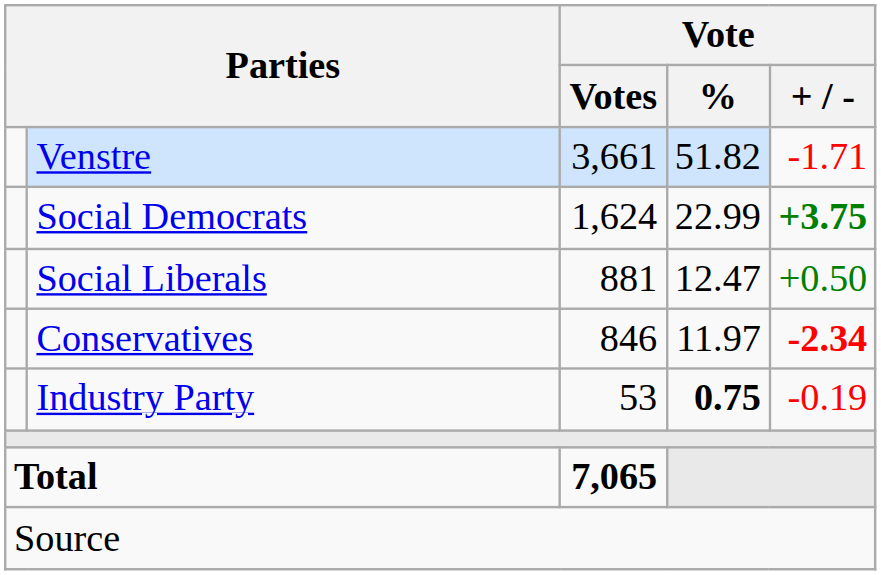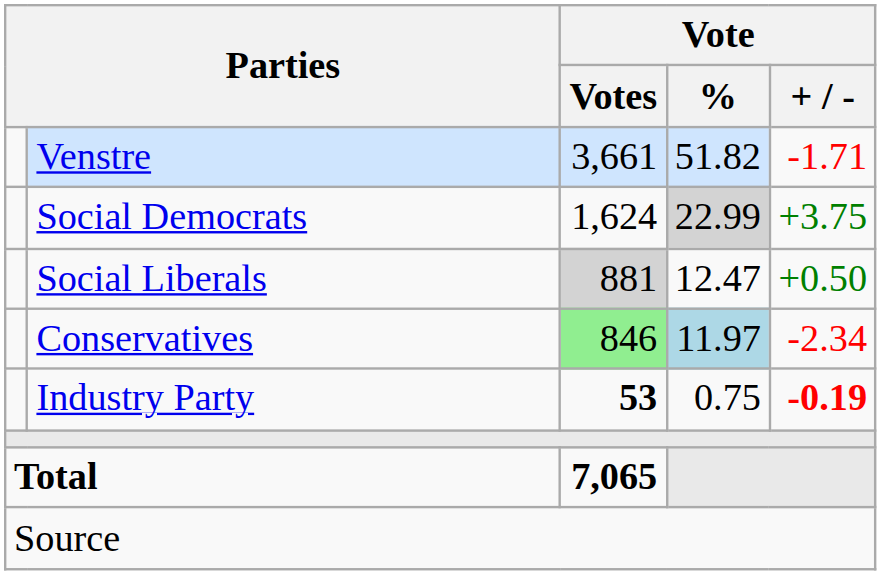(718, 216) no background -> (718, 216) lightgrey background
(823, 216) bold -> (823, 216) normal
(629, 277) no background -> (629, 277) lightgrey background
(629, 338) no background -> (629, 338) lightgreen background
(719, 338) no background -> (719, 338) lightblue background
(827, 338) bold -> (827, 338) normal
(638, 398) normal -> (638, 398) bold
(727, 398) bold -> (727, 398) normal
(827, 398) normal -> (827, 398) bold
